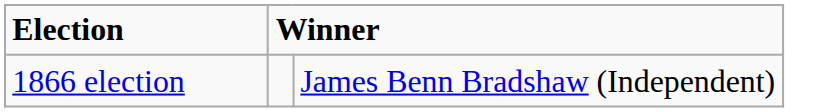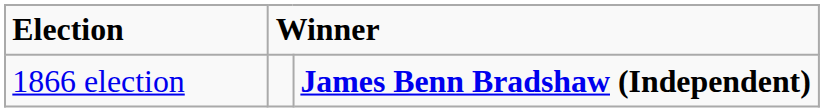(538, 80) normal -> (556, 80) bold
